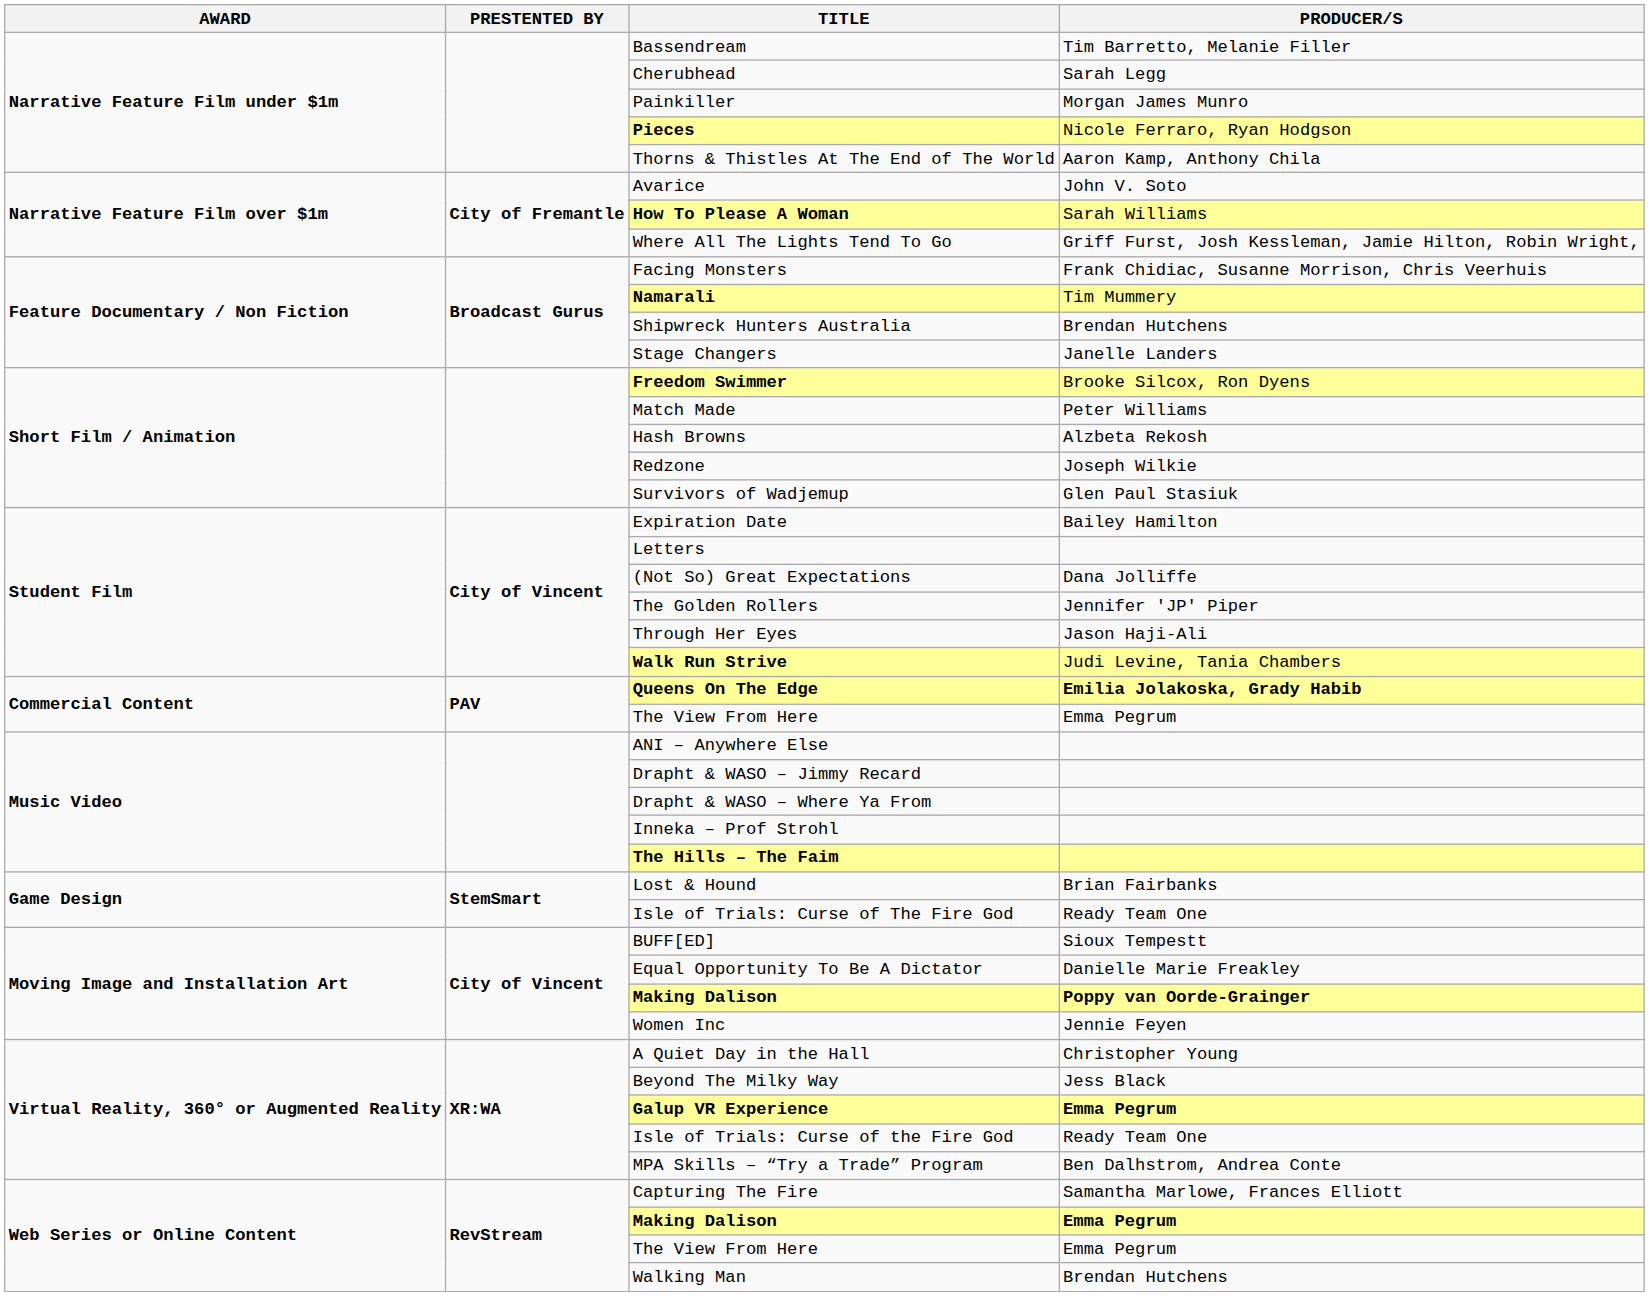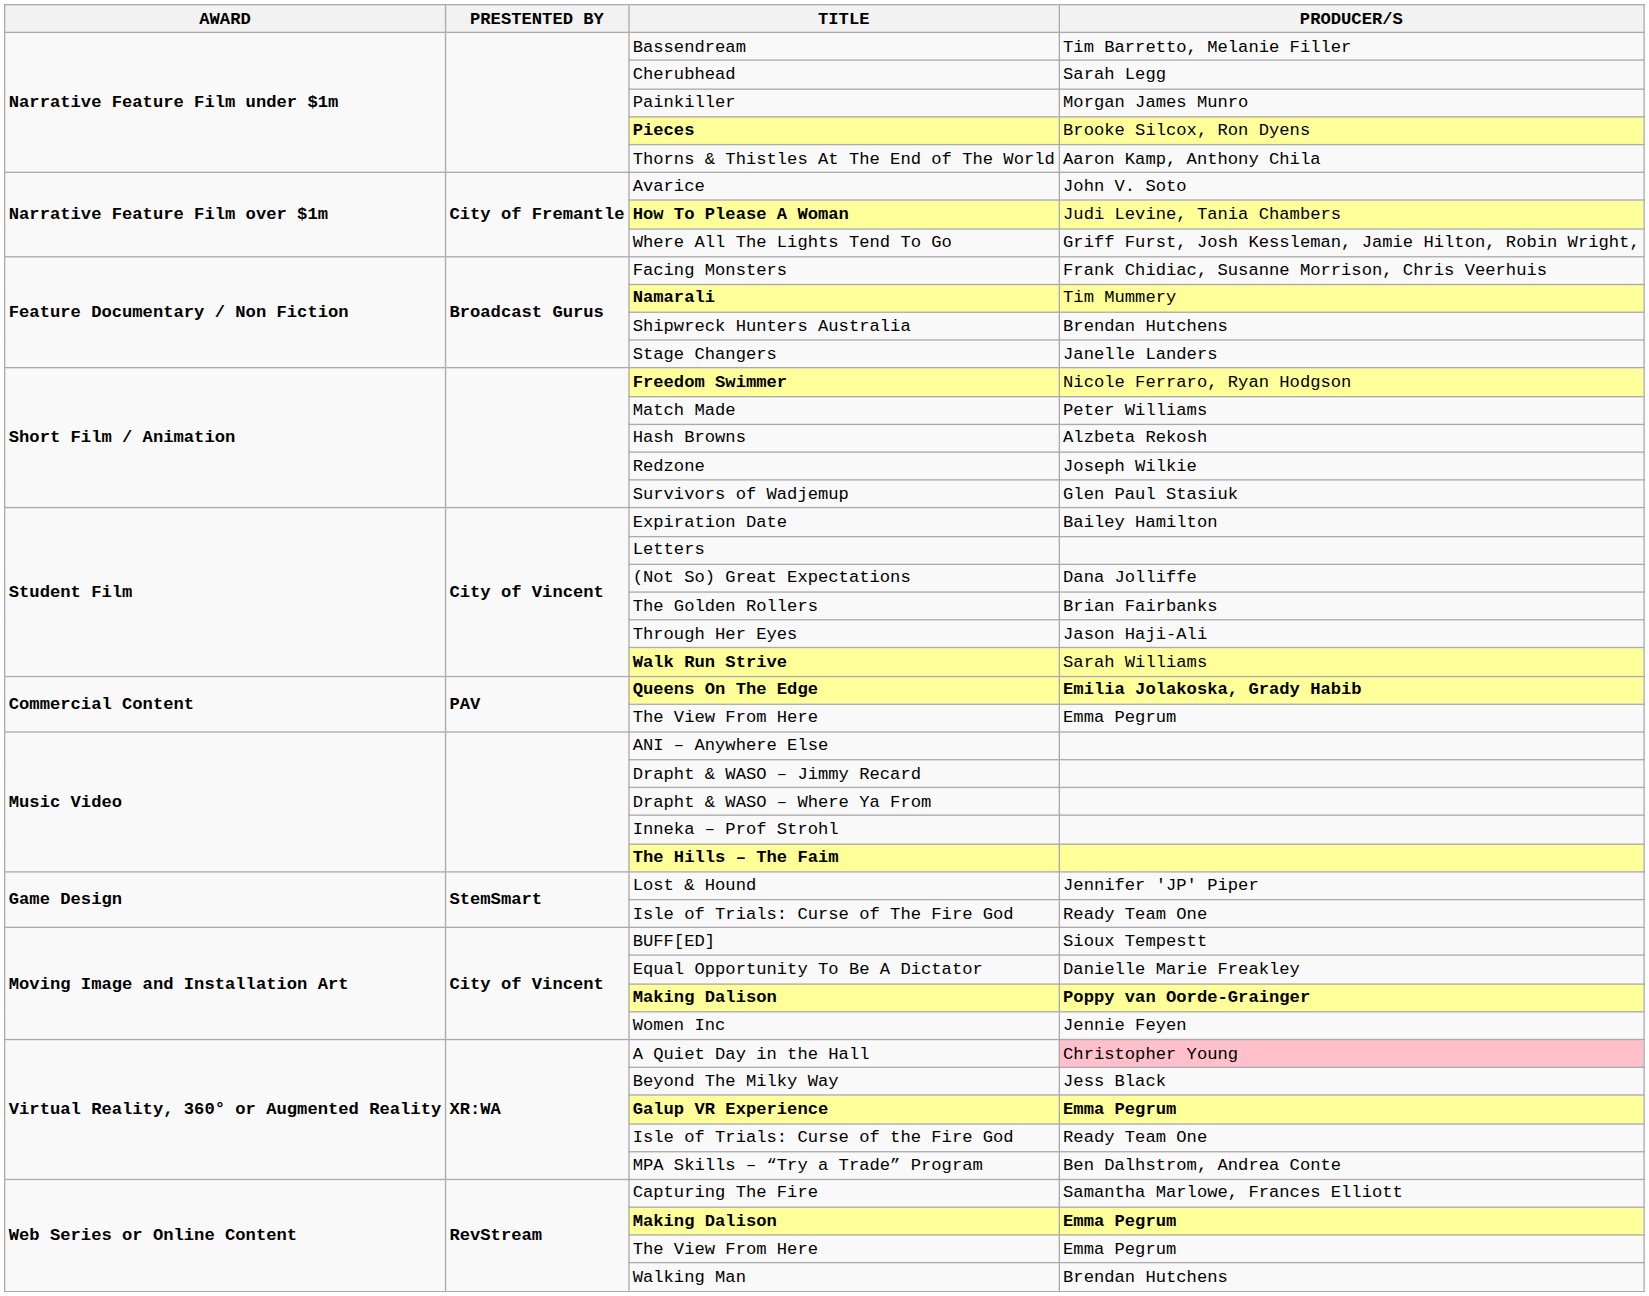(1207, 131) Nicole Ferraro, Ryan Hodgson -> (1187, 131) Brooke Silcox, Ron Dyens
(1135, 214) Sarah Williams -> (1202, 214) Judi Levine, Tania Chambers
(1187, 382) Brooke Silcox, Ron Dyens -> (1207, 382) Nicole Ferraro, Ryan Hodgson
(1161, 606) Jennifer 'JP' Piper -> (1140, 606) Brian Fairbanks
(1202, 662) Judi Levine, Tania Chambers -> (1135, 662) Sarah Williams
(1140, 886) Brian Fairbanks -> (1161, 886) Jennifer 'JP' Piper
(1151, 1053) no background -> (1151, 1053) pink background
